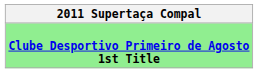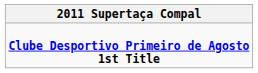(129, 52) lightgreen background -> (129, 52) no background
